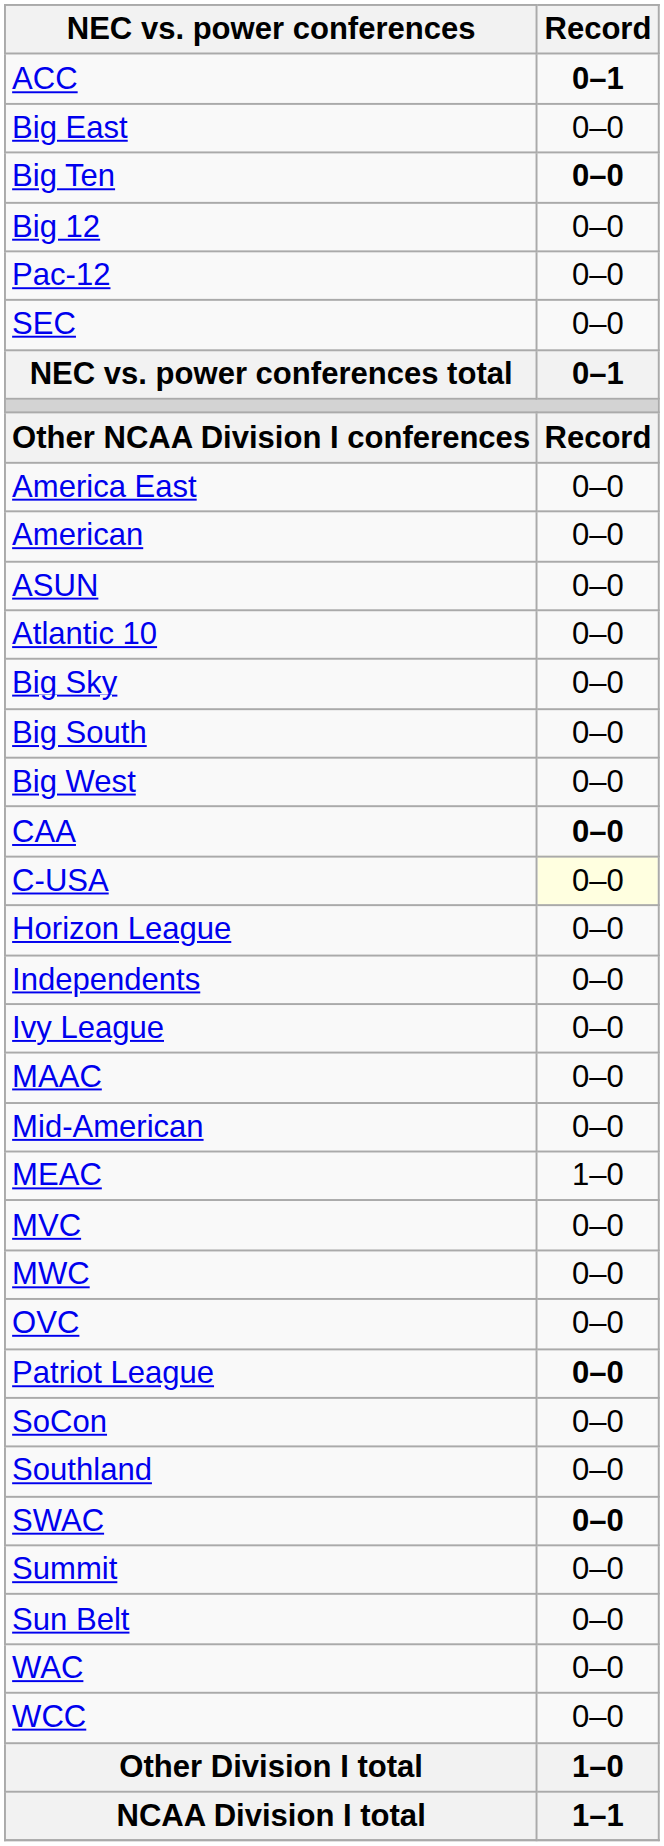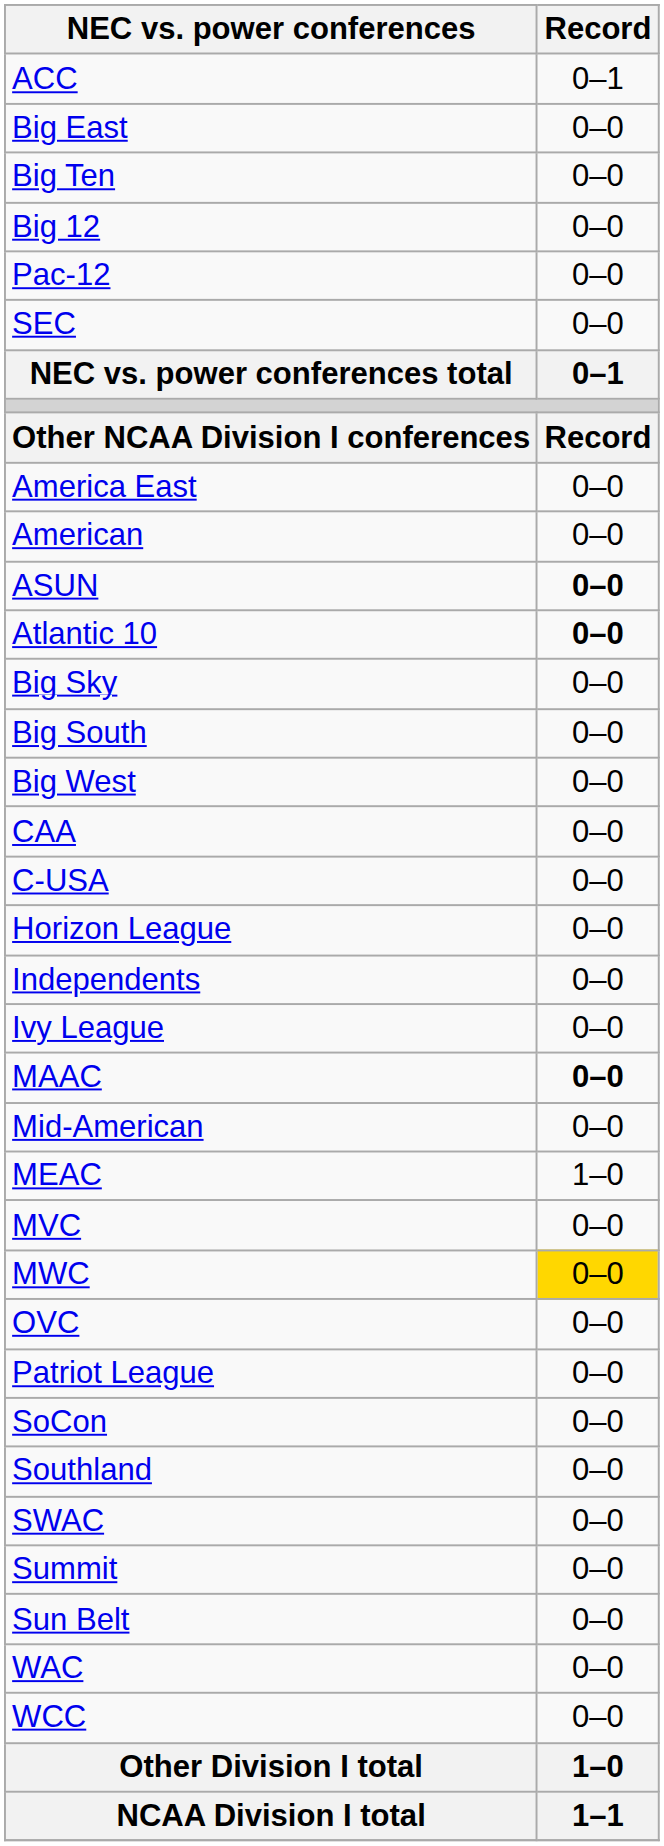(598, 78) bold -> (598, 78) normal
(598, 176) bold -> (598, 176) normal
(598, 584) normal -> (598, 584) bold
(598, 634) normal -> (598, 634) bold
(598, 831) bold -> (598, 831) normal
(598, 880) lightyellow background -> (598, 880) no background
(598, 1077) normal -> (598, 1077) bold
(598, 1274) no background -> (598, 1274) gold background
(598, 1372) bold -> (598, 1372) normal
(598, 1520) bold -> (598, 1520) normal
